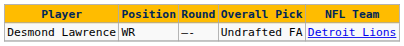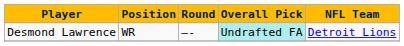(262, 32) no background -> (262, 32) paleturquoise background
